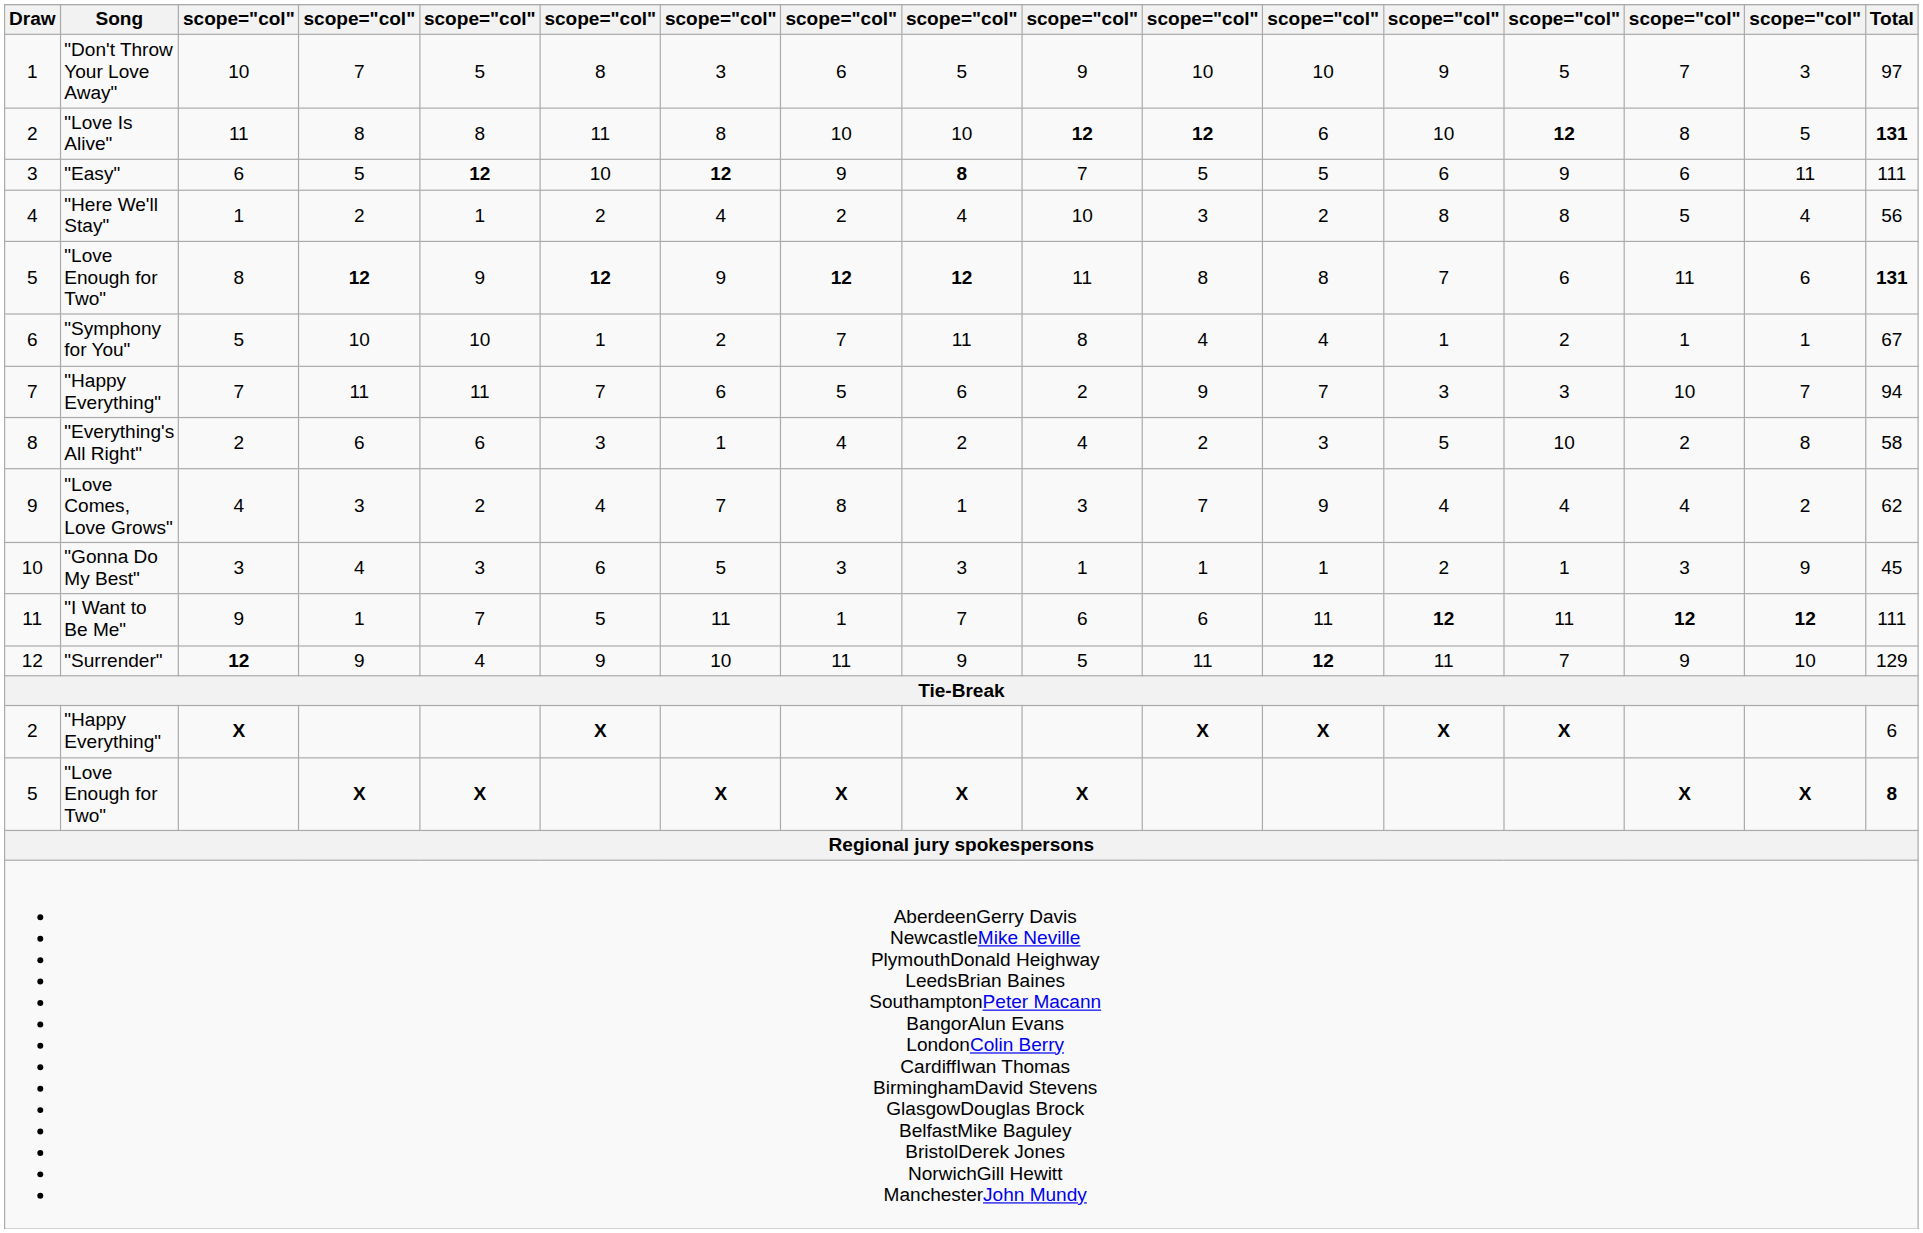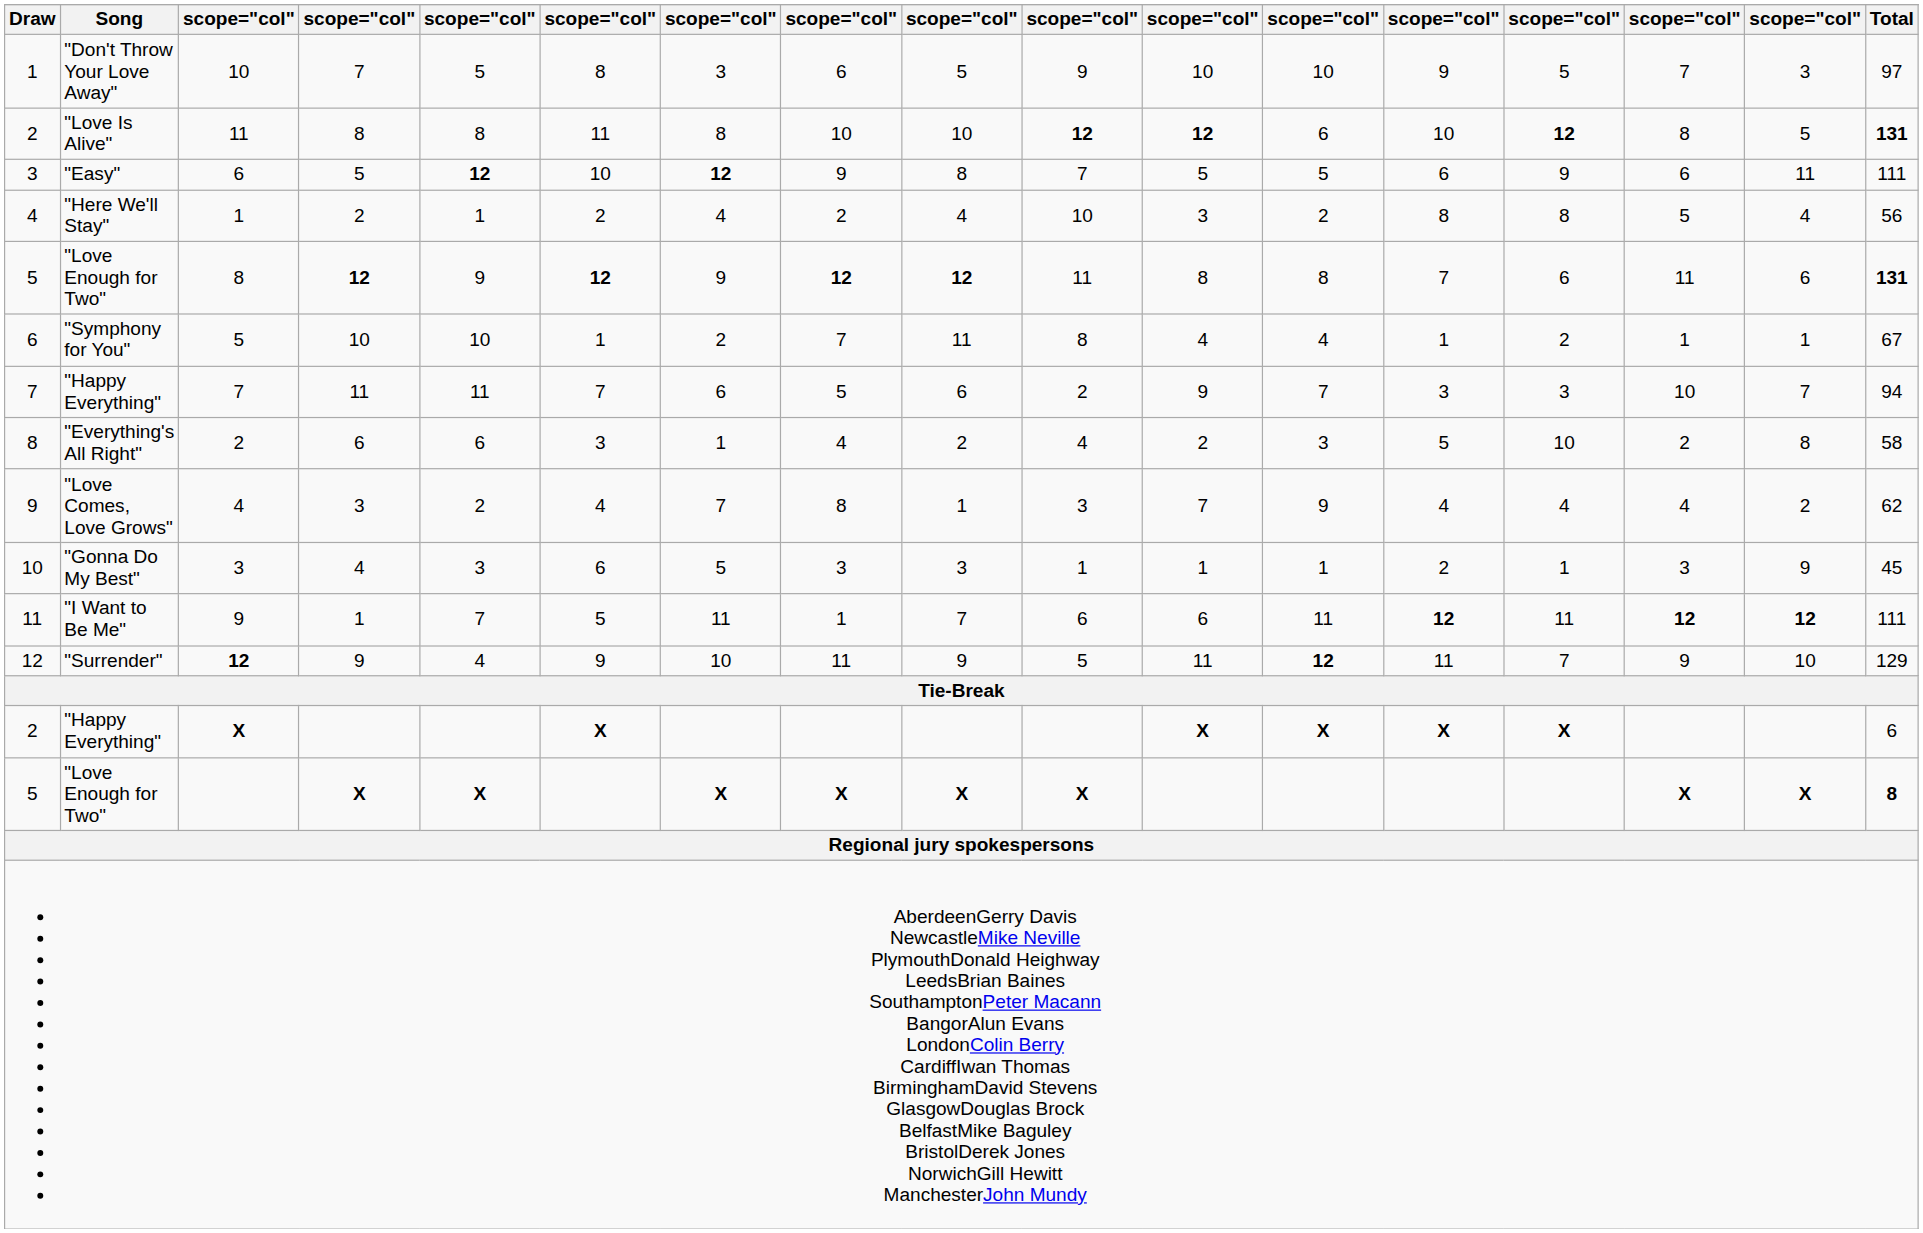(962, 174) bold -> (962, 174) normal
